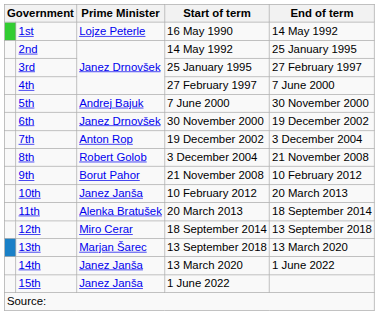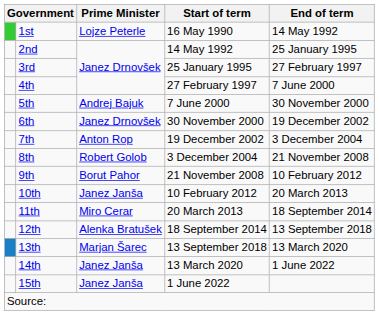(120, 211) Alenka Bratušek -> (106, 211) Miro Cerar
(106, 229) Miro Cerar -> (120, 229) Alenka Bratušek
